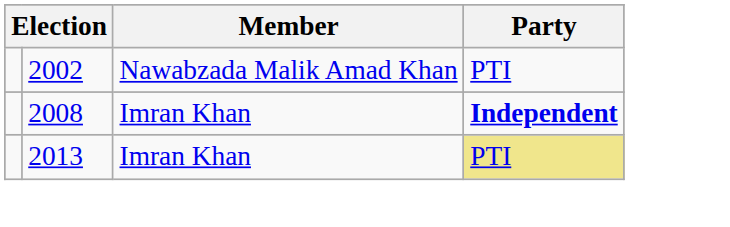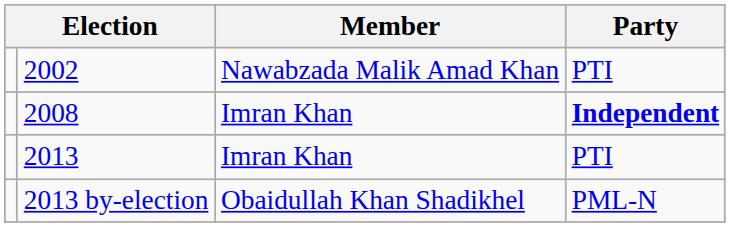(491, 156) khaki background -> (592, 156) no background
+ row: (116, 199)
